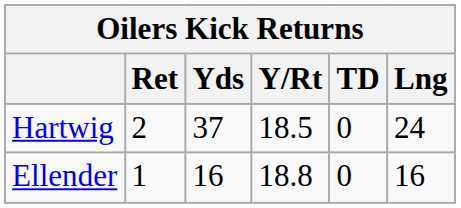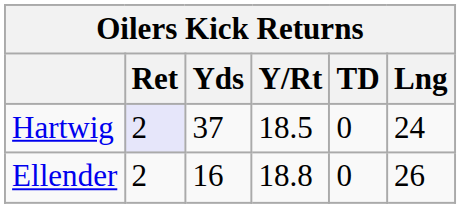(139, 127) no background -> (139, 127) lavender background
(139, 176) 1 -> (139, 176) 2
(410, 176) 16 -> (410, 176) 26
